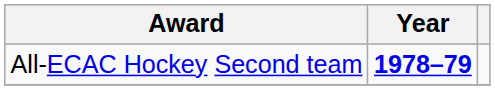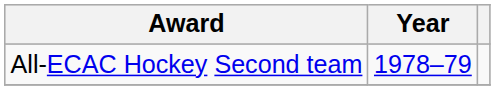(423, 64) bold -> (423, 64) normal
